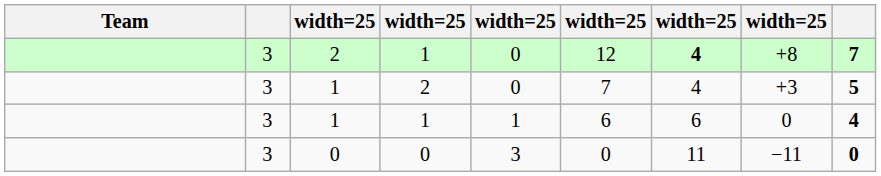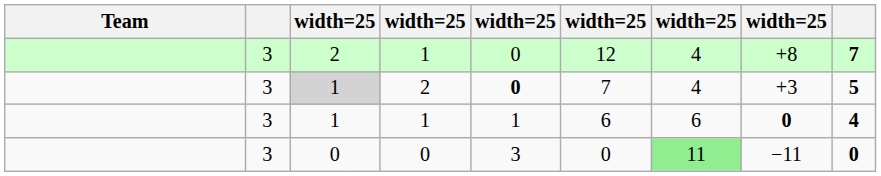(696, 54) bold -> (696, 54) normal
(335, 88) no background -> (335, 88) lightgrey background
(515, 88) normal -> (515, 88) bold
(786, 121) normal -> (786, 121) bold
(696, 154) no background -> (696, 154) lightgreen background
